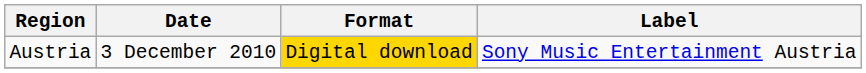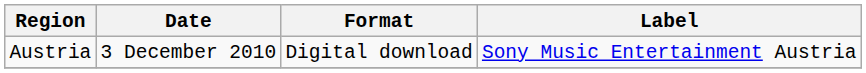(379, 52) gold background -> (379, 52) no background
